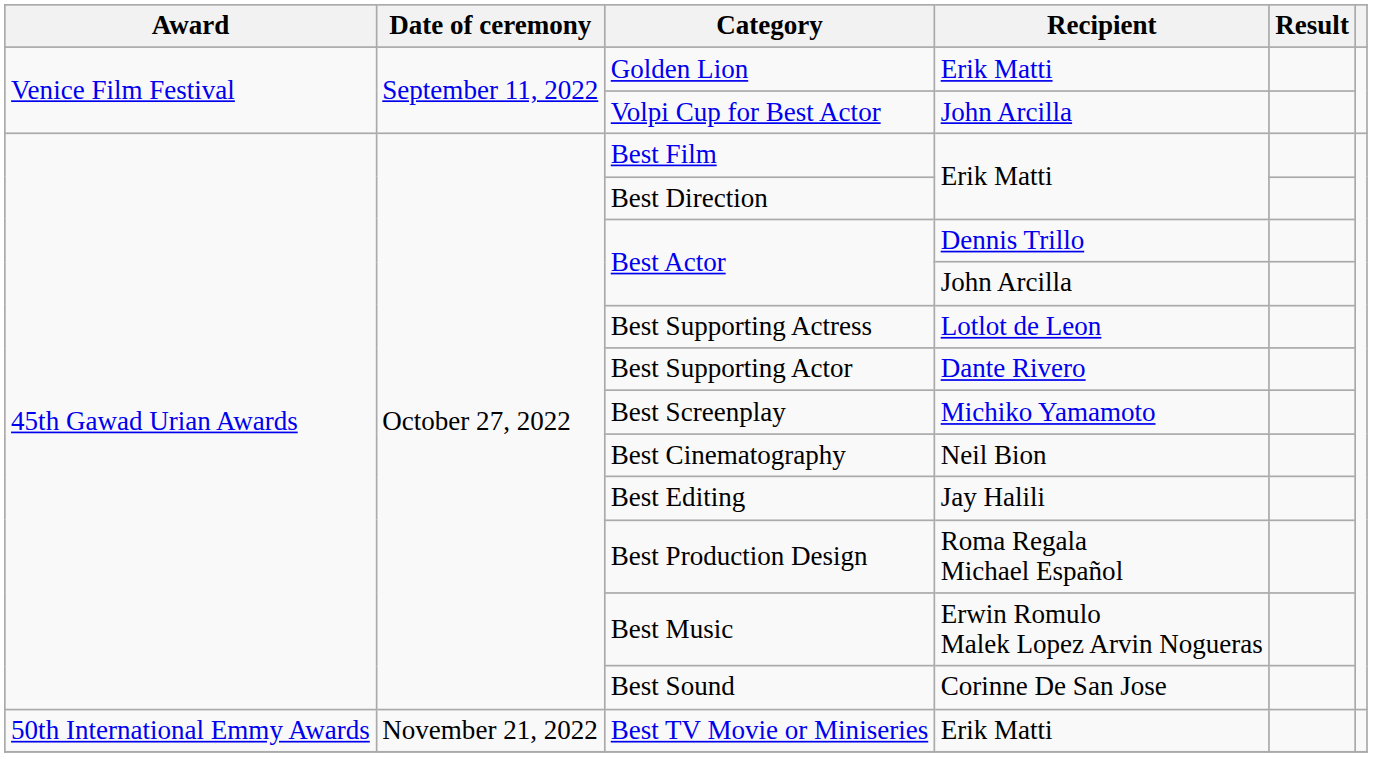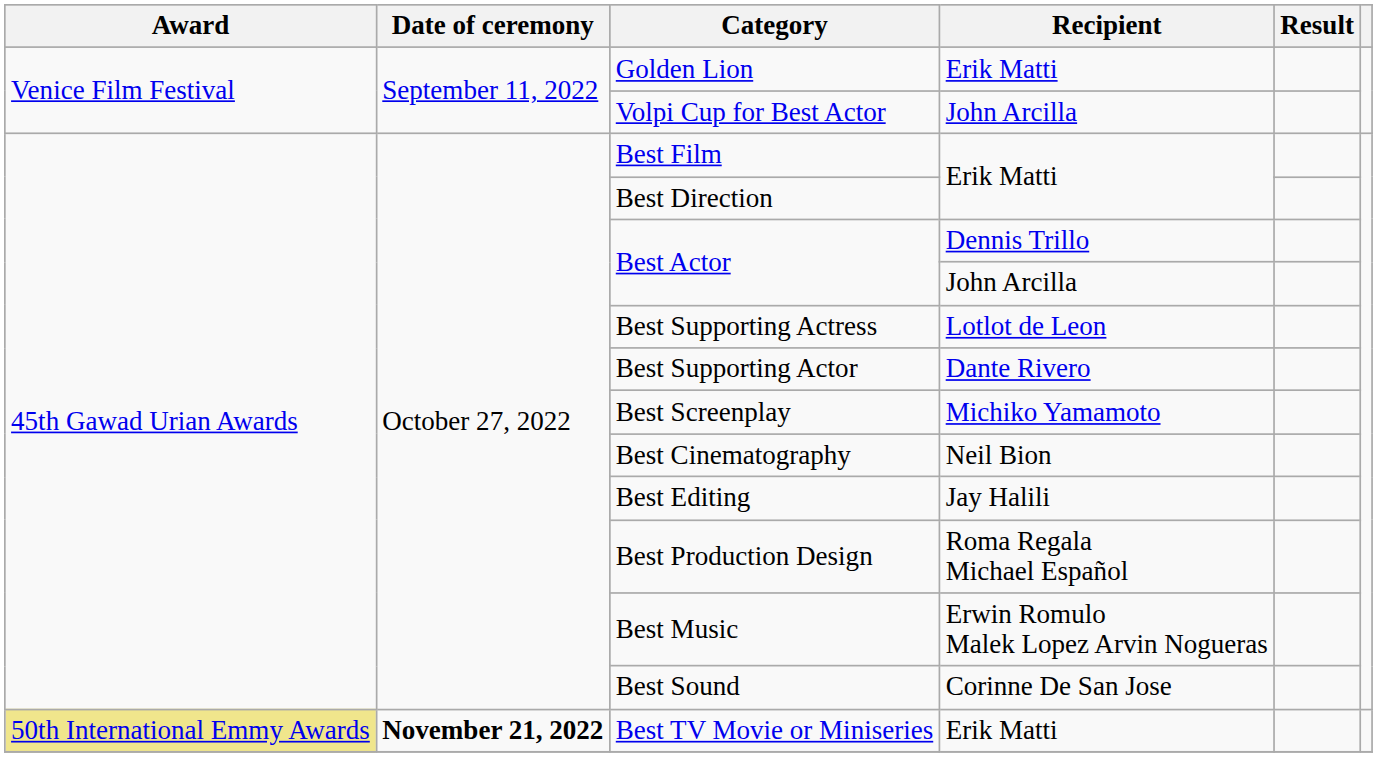(190, 730) no background -> (190, 730) khaki background
(490, 730) normal -> (493, 730) bold
